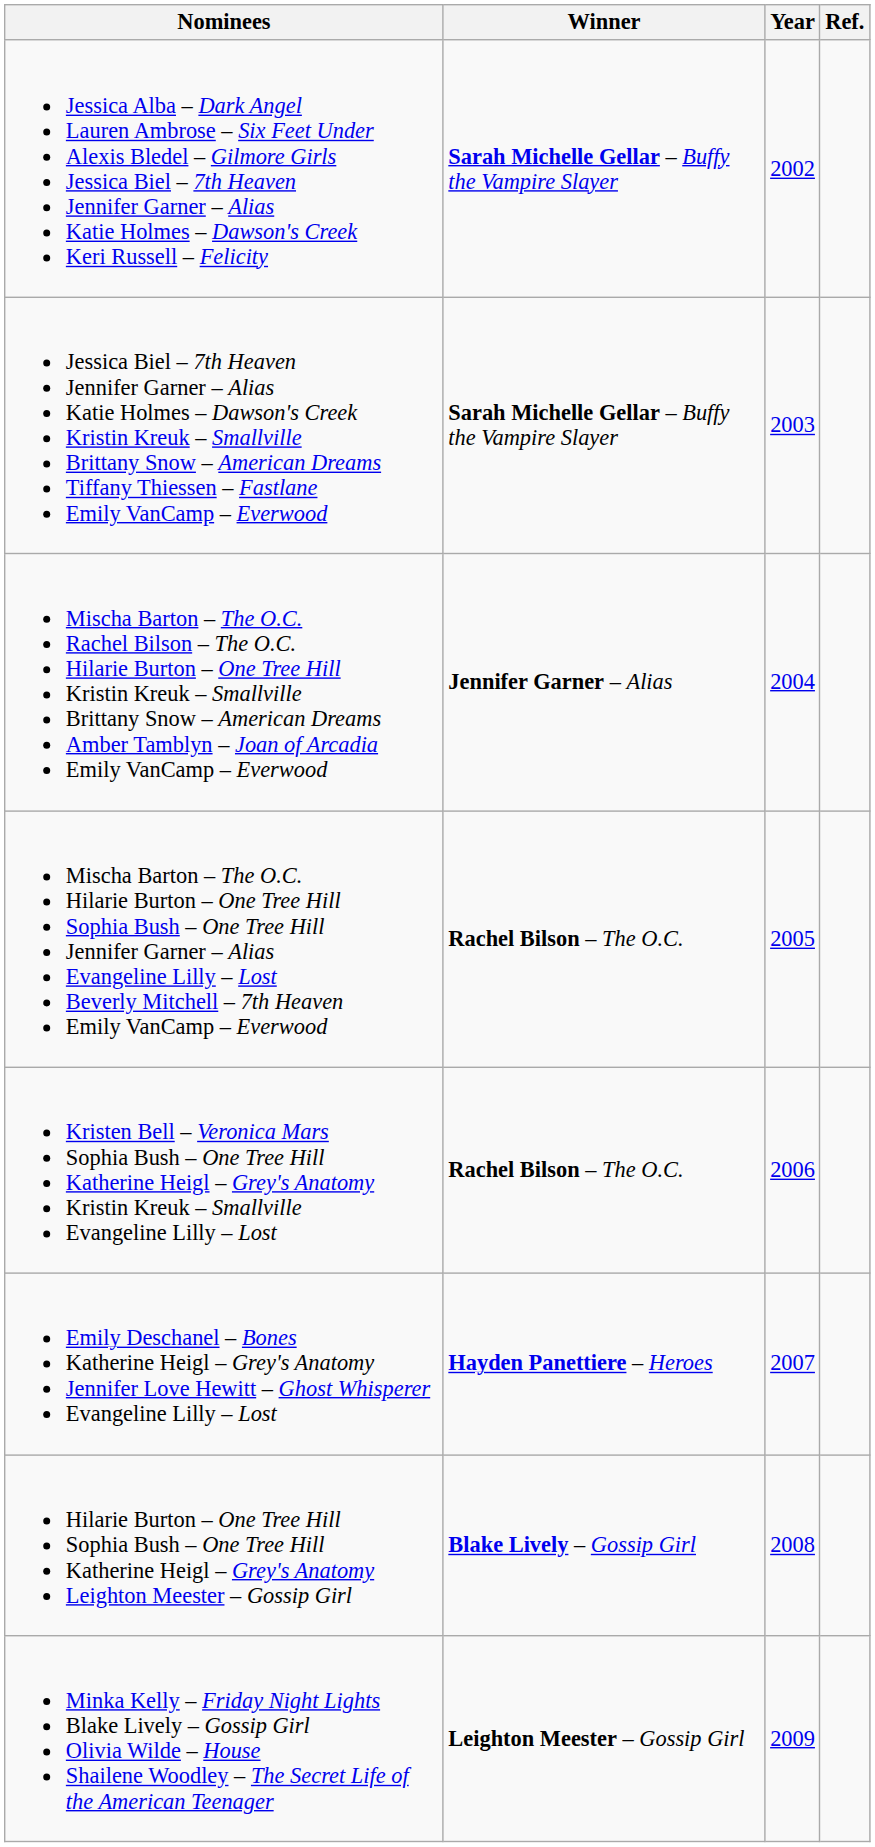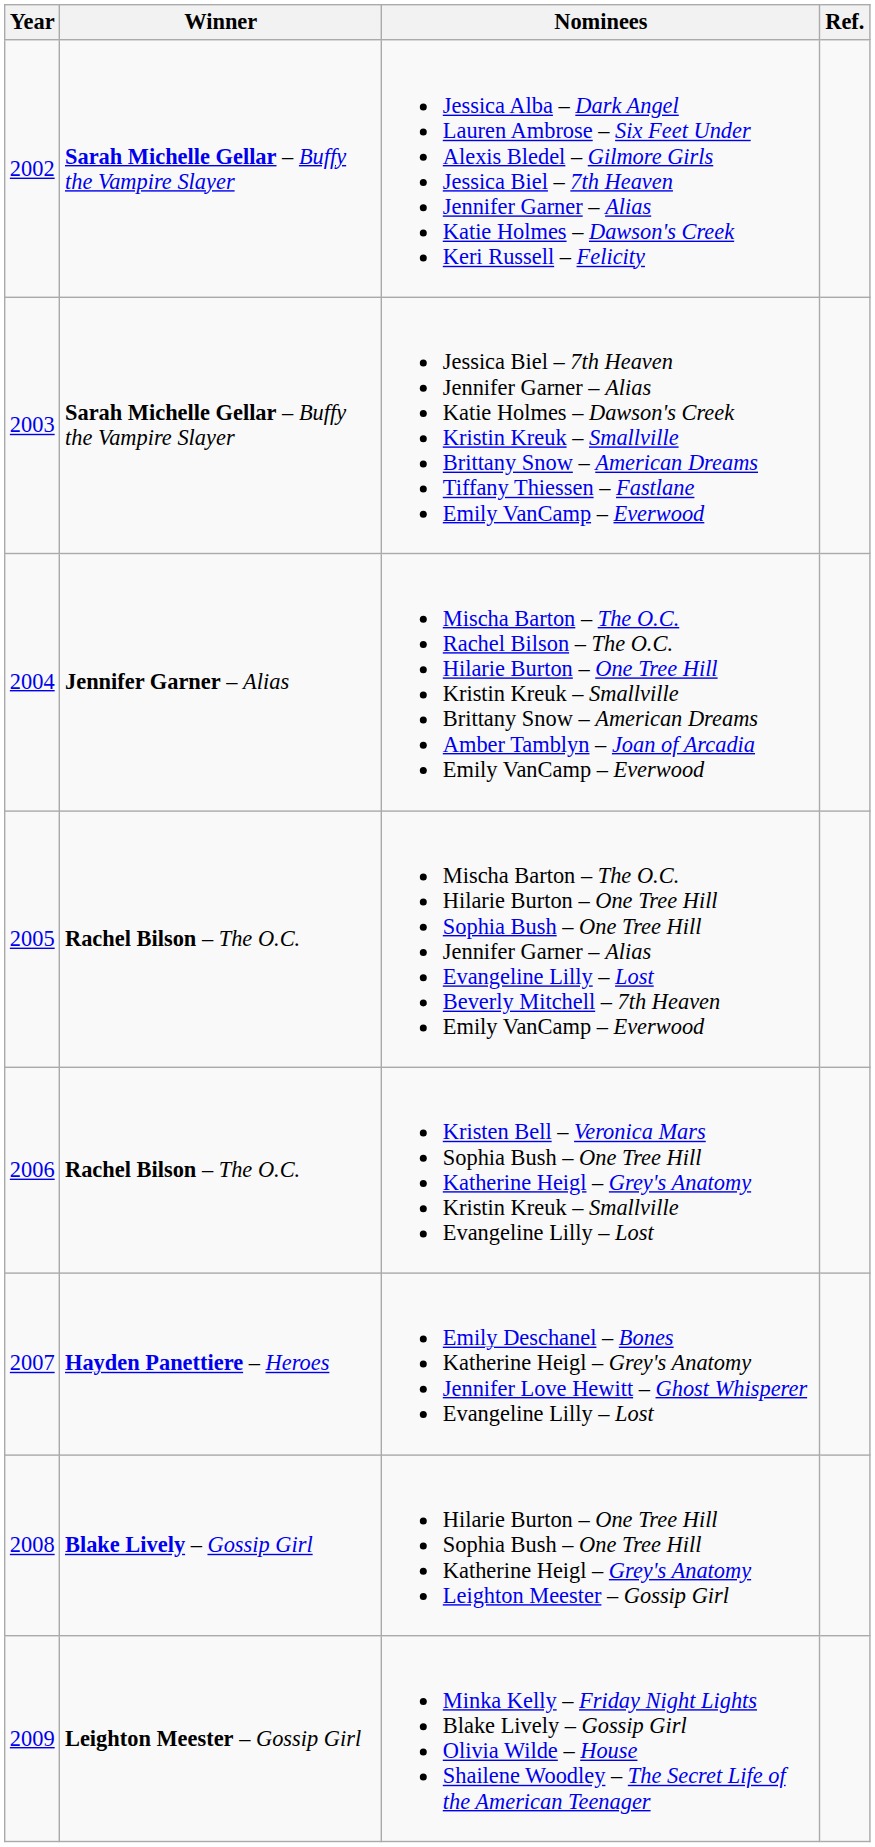columns swapped: (793, 22) <-> (224, 22)
